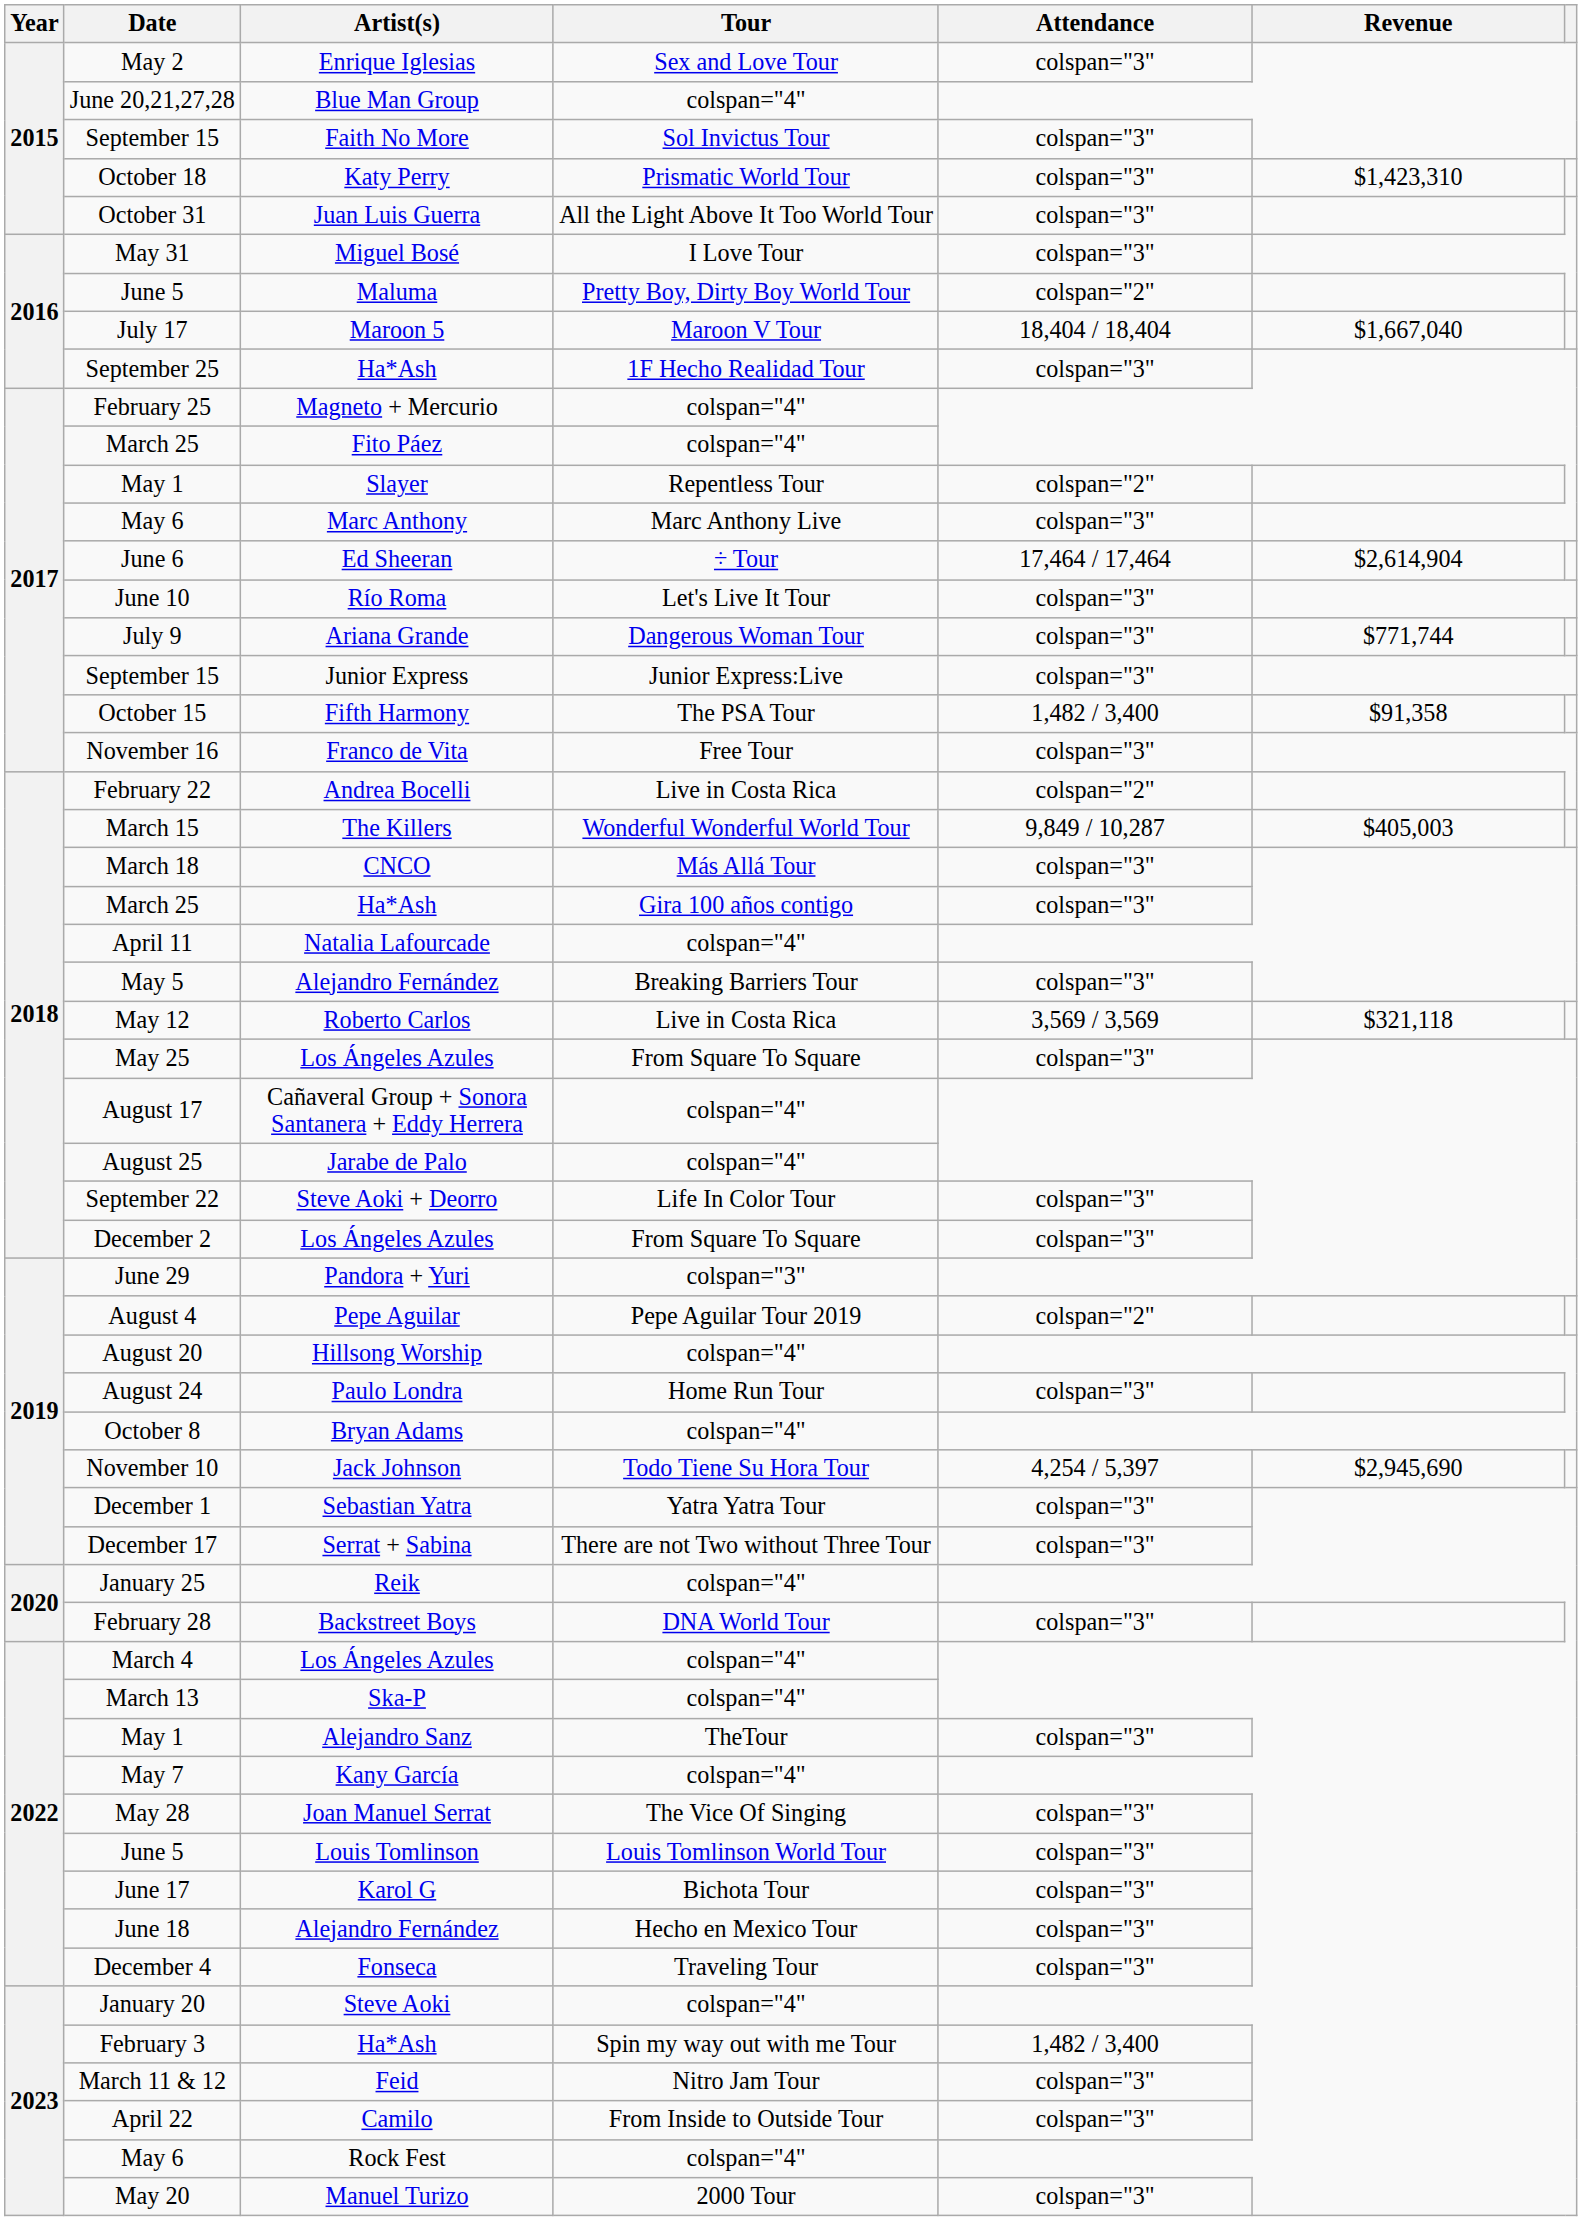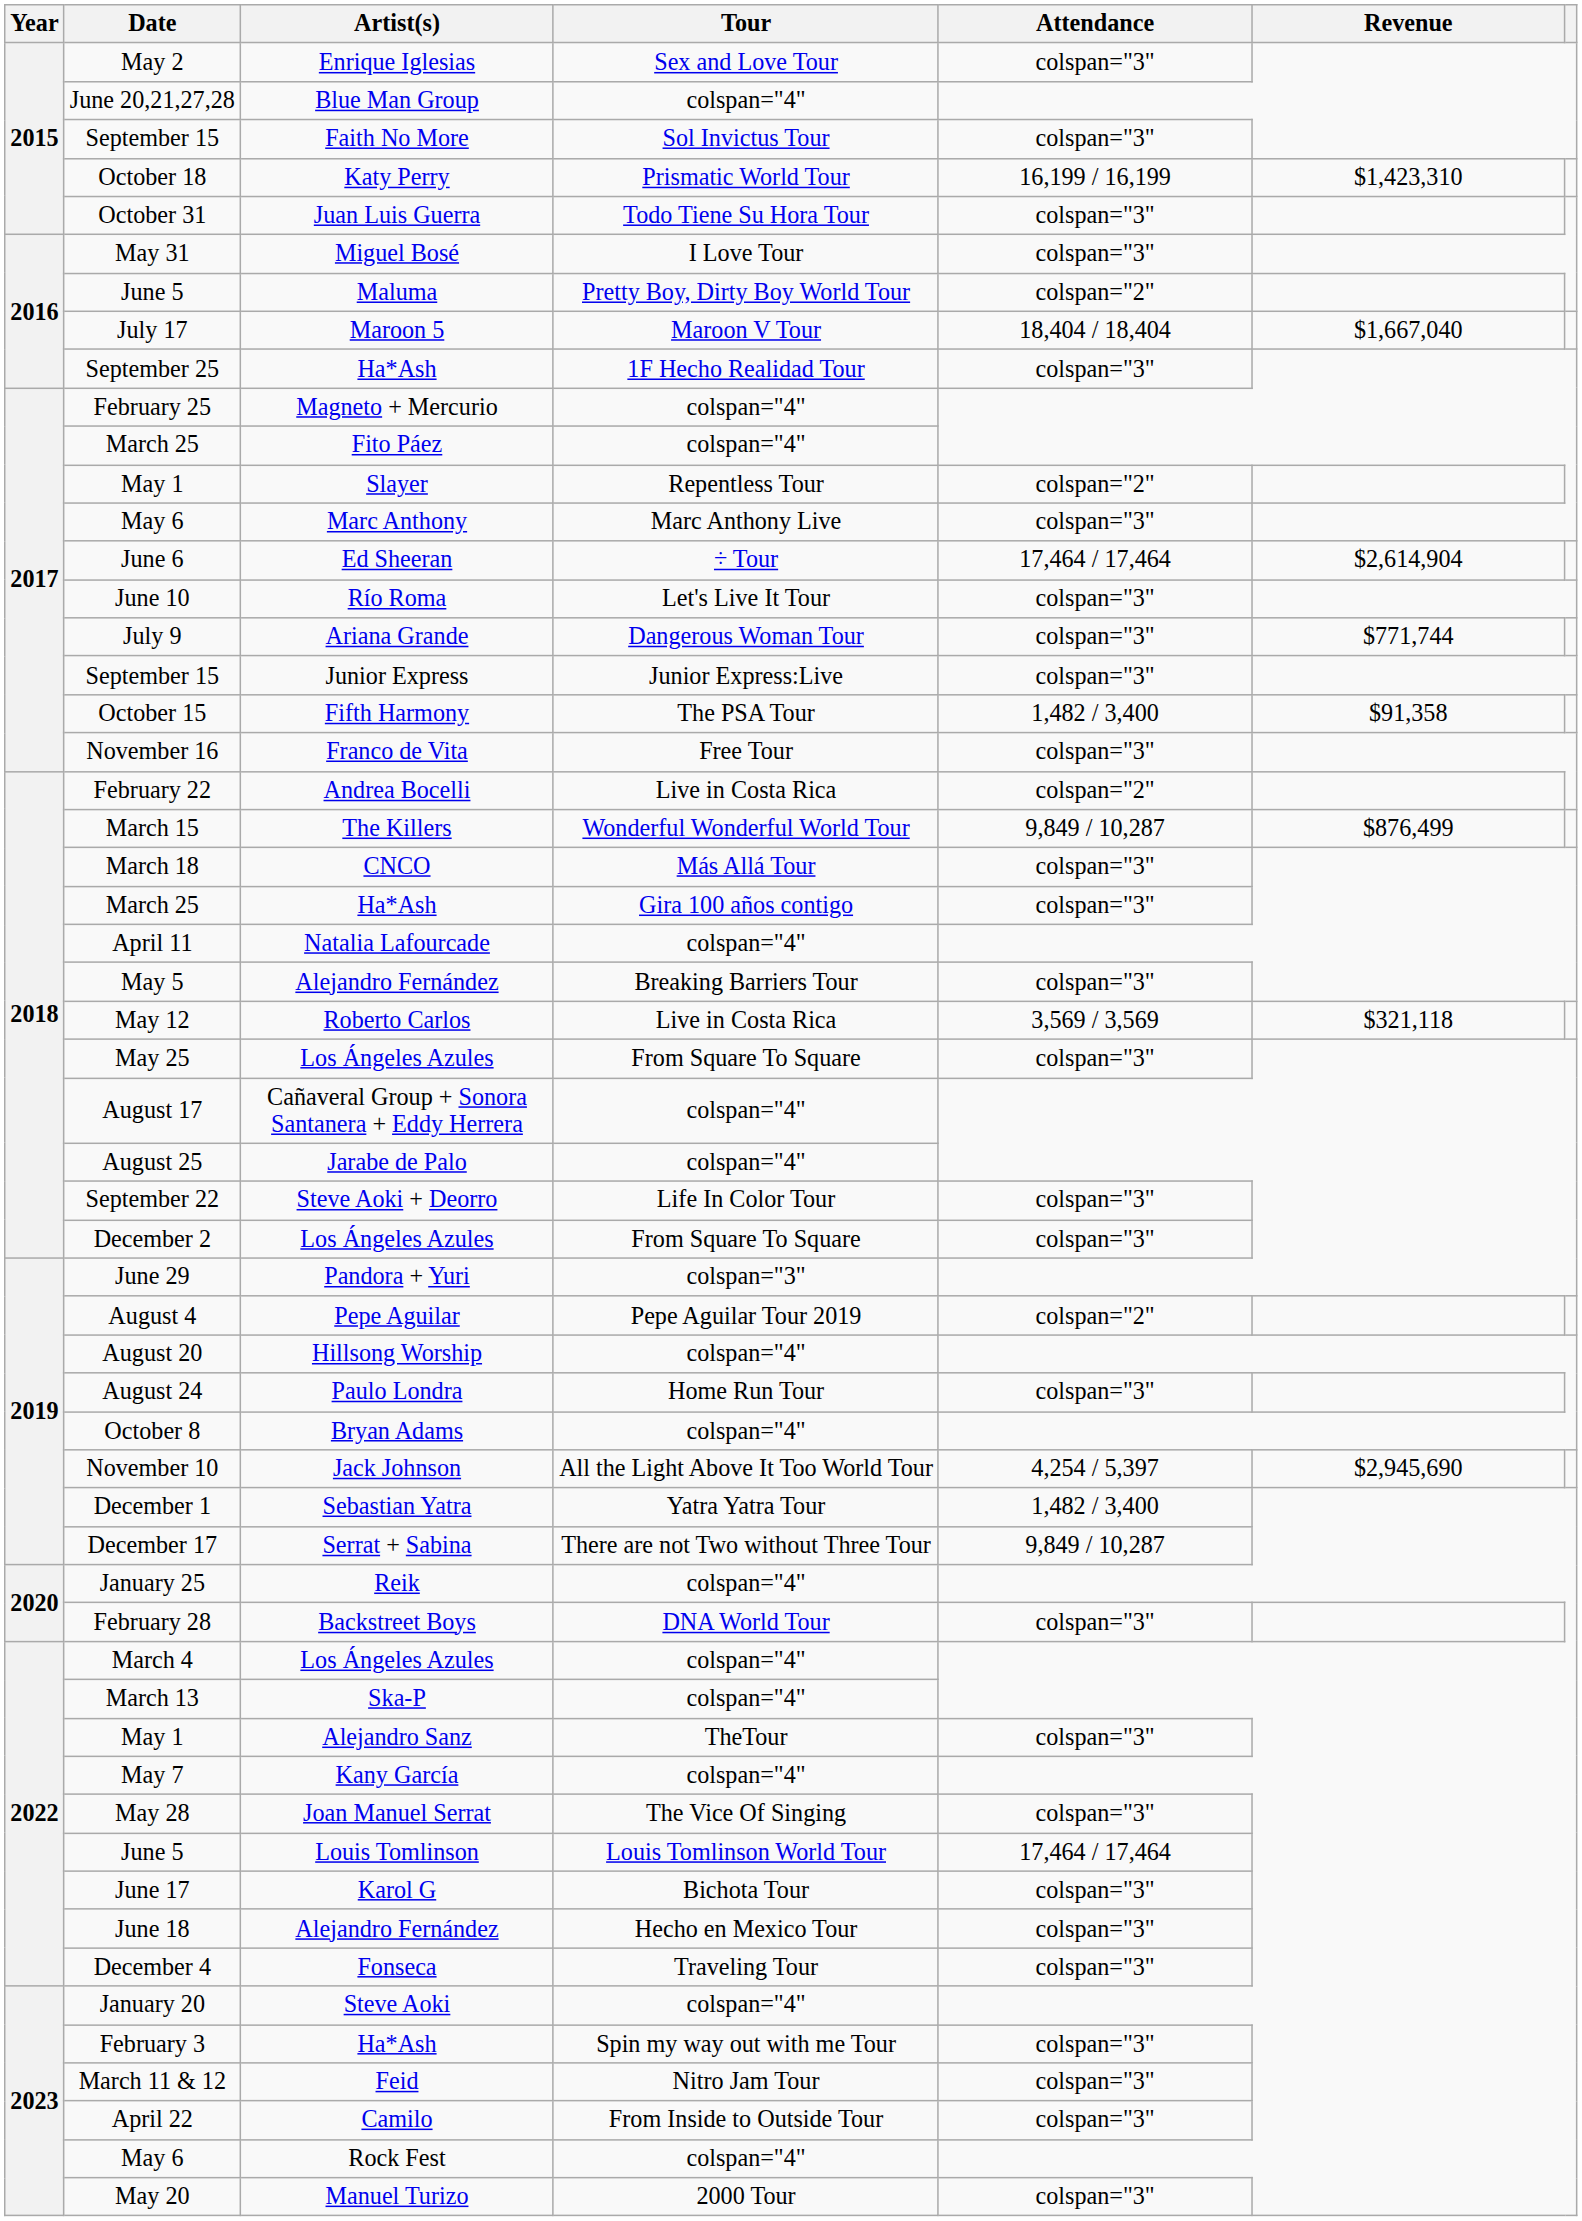(1095, 176) colspan="3" -> (1095, 176) 16,199 / 16,199
(746, 215) All the Light Above It Too World Tour -> (746, 215) Todo Tiene Su Hora Tour
(1408, 828) $405,003 -> (1408, 828) $876,499
(746, 1468) Todo Tiene Su Hora Tour -> (746, 1468) All the Light Above It Too World Tour
(1095, 1506) colspan="3" -> (1095, 1506) 1,482 / 3,400
(1095, 1545) colspan="3" -> (1095, 1545) 9,849 / 10,287
(1095, 1851) colspan="3" -> (1095, 1851) 17,464 / 17,464
(1095, 2043) 1,482 / 3,400 -> (1095, 2043) colspan="3"
